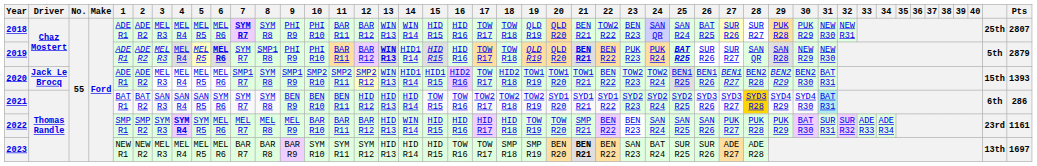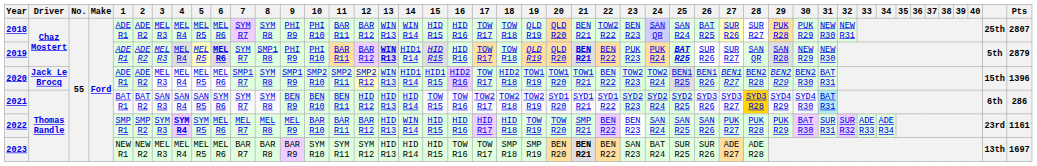(243, 30) bold -> (243, 30) normal
(1019, 78) 1393 -> (1019, 78) 1396
